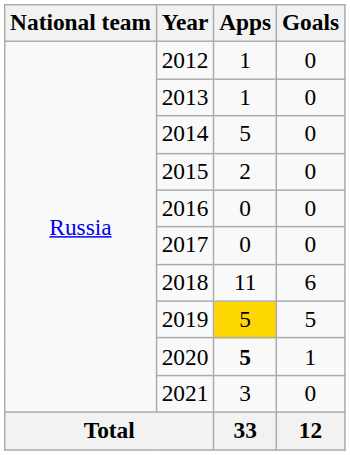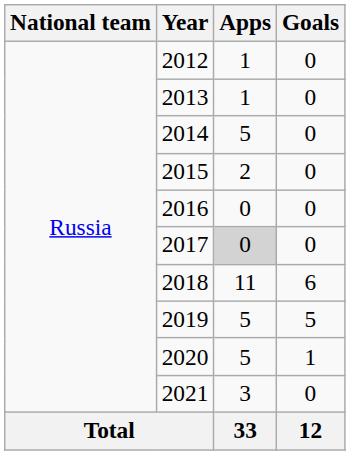(245, 245) no background -> (245, 245) lightgrey background
(245, 319) gold background -> (245, 319) no background
(245, 356) bold -> (245, 356) normal
